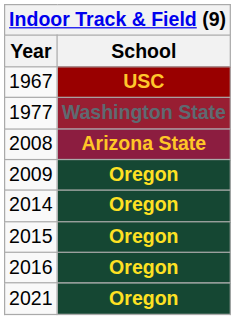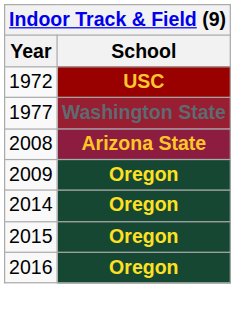- row: (31, 81)
+ row: (31, 81)
- row: (31, 298)
